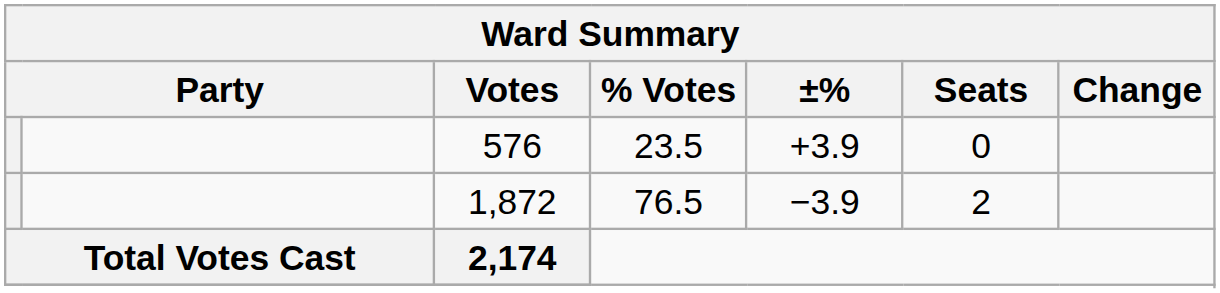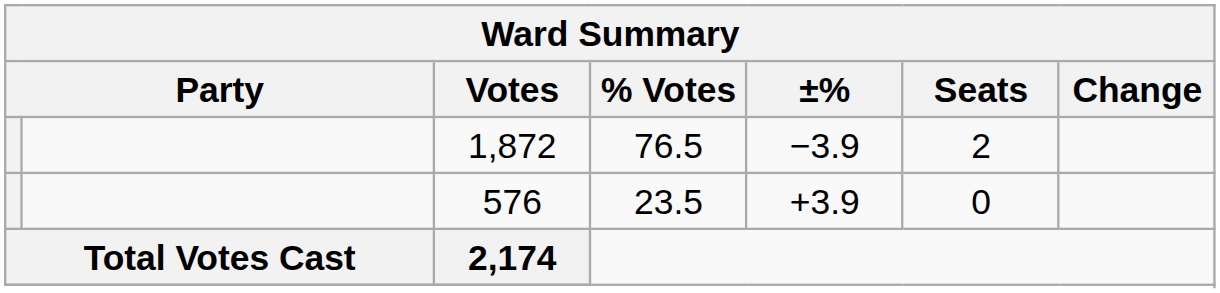rows swapped: (512, 202) <-> (512, 146)
